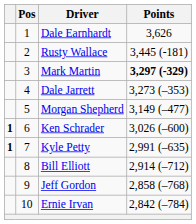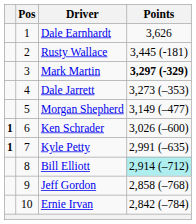(159, 166) no background -> (159, 166) paleturquoise background
